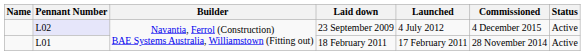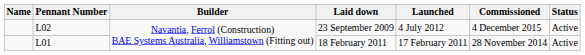(43, 27) lavender background -> (43, 27) no background
